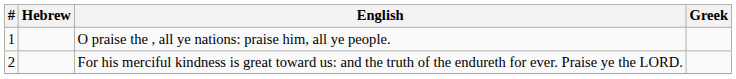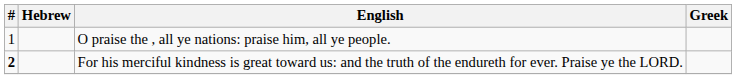(11, 62) normal -> (11, 62) bold
